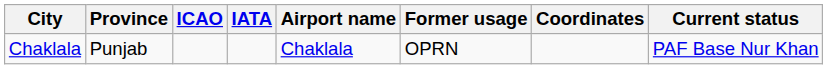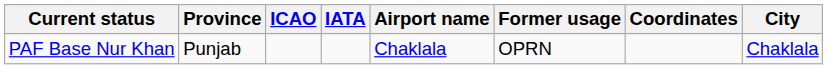columns swapped: (45, 19) <-> (736, 19)
